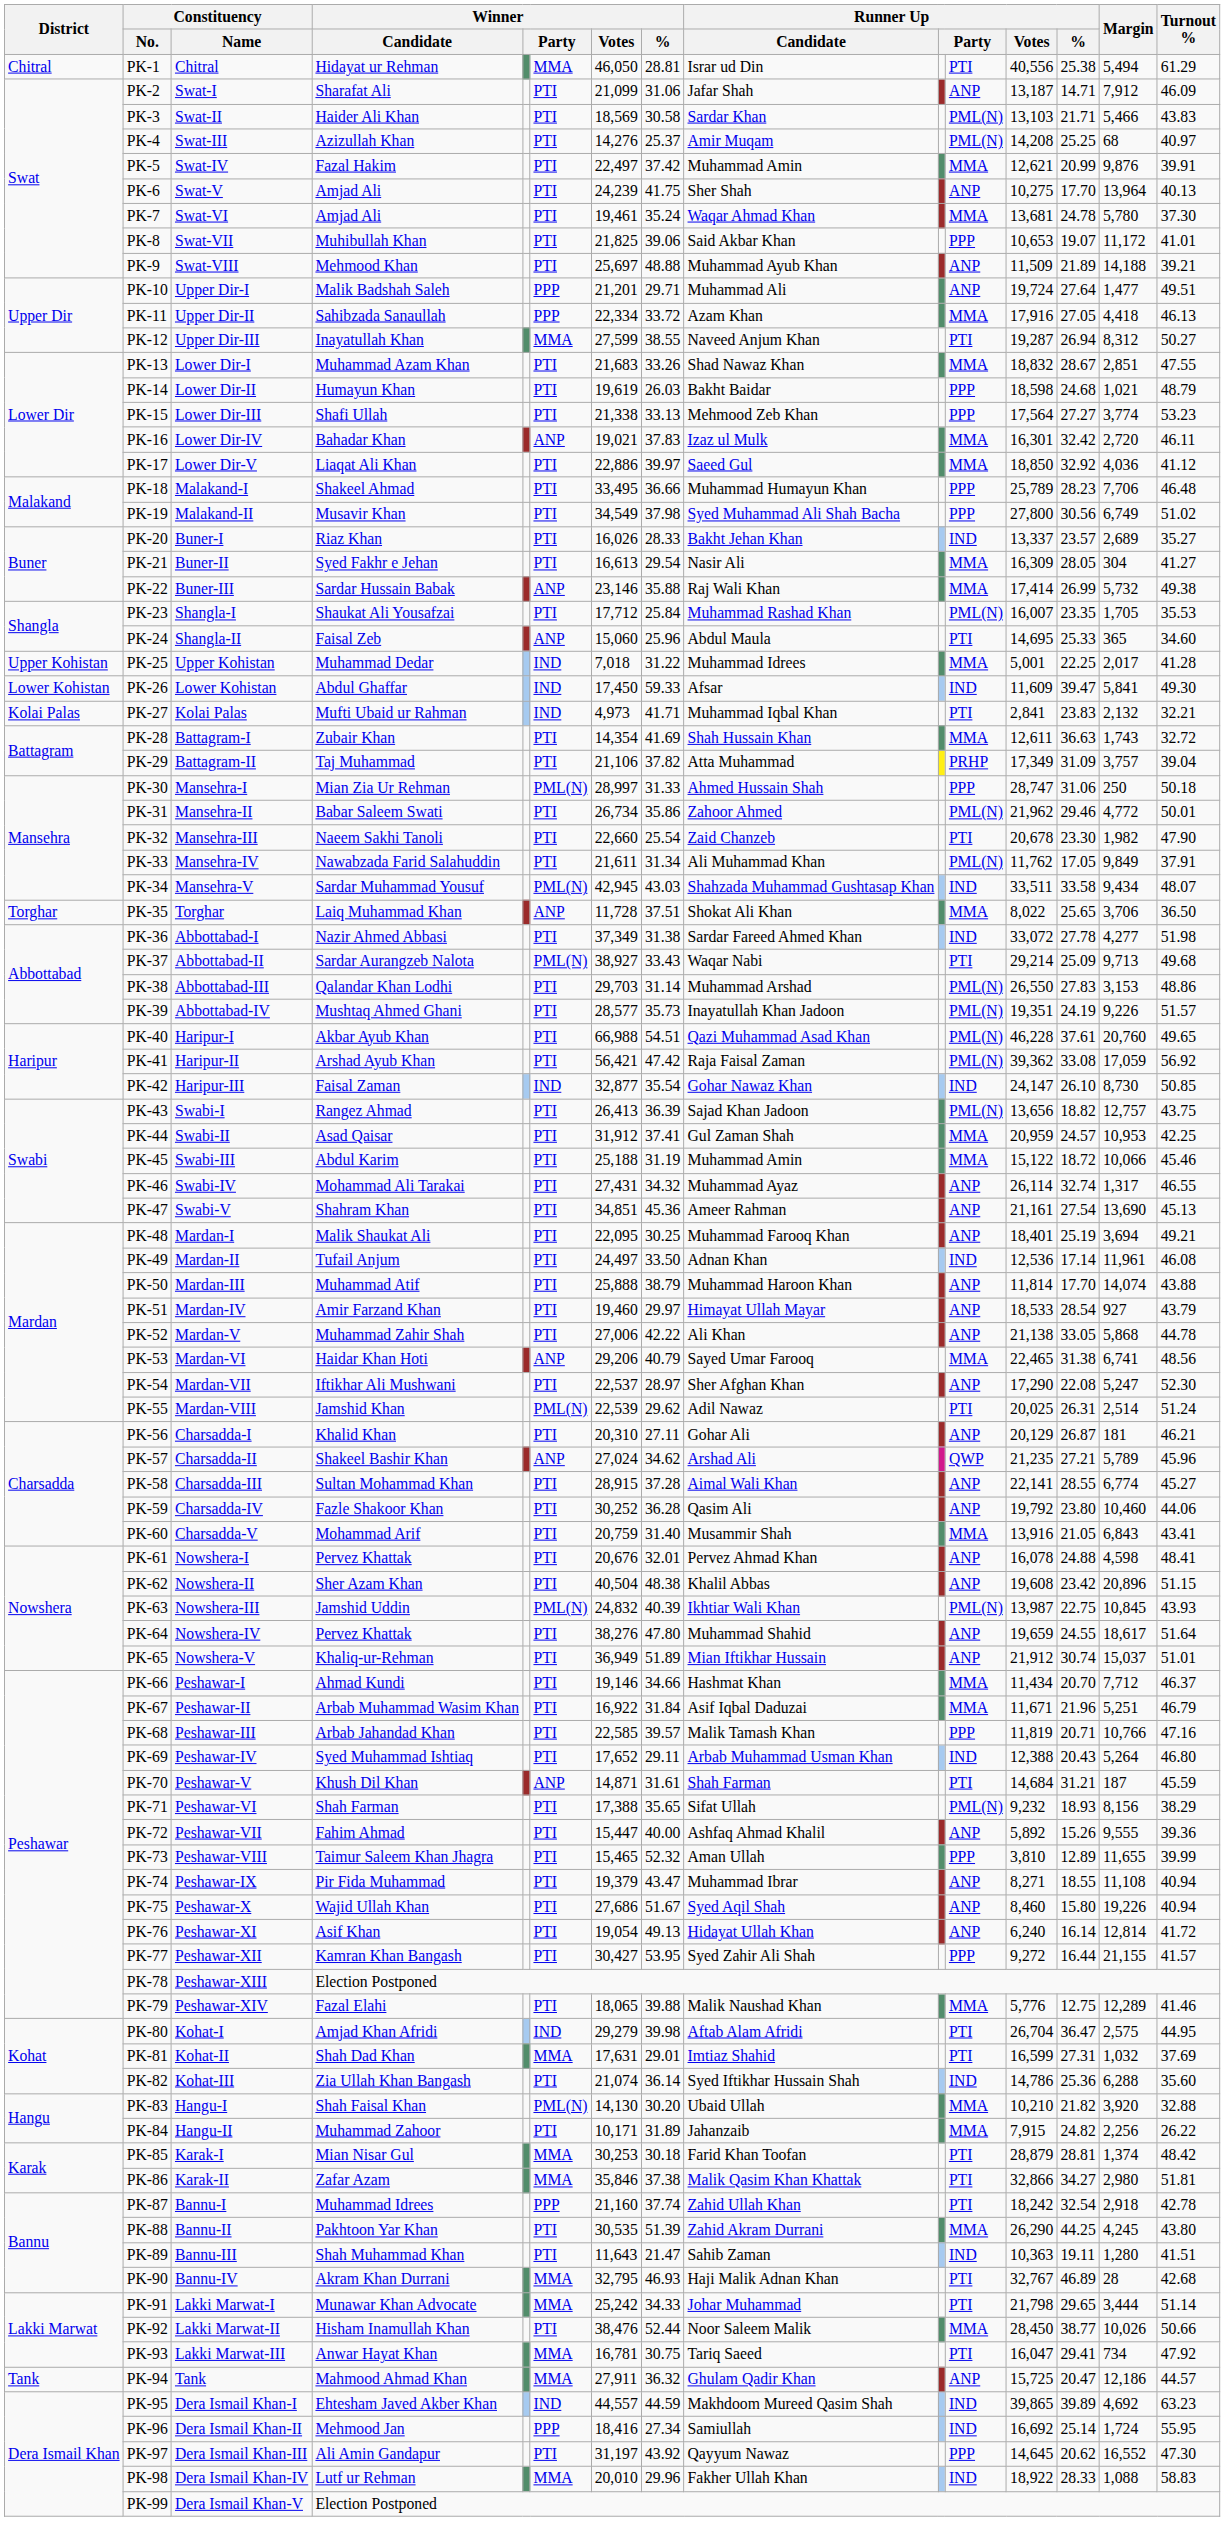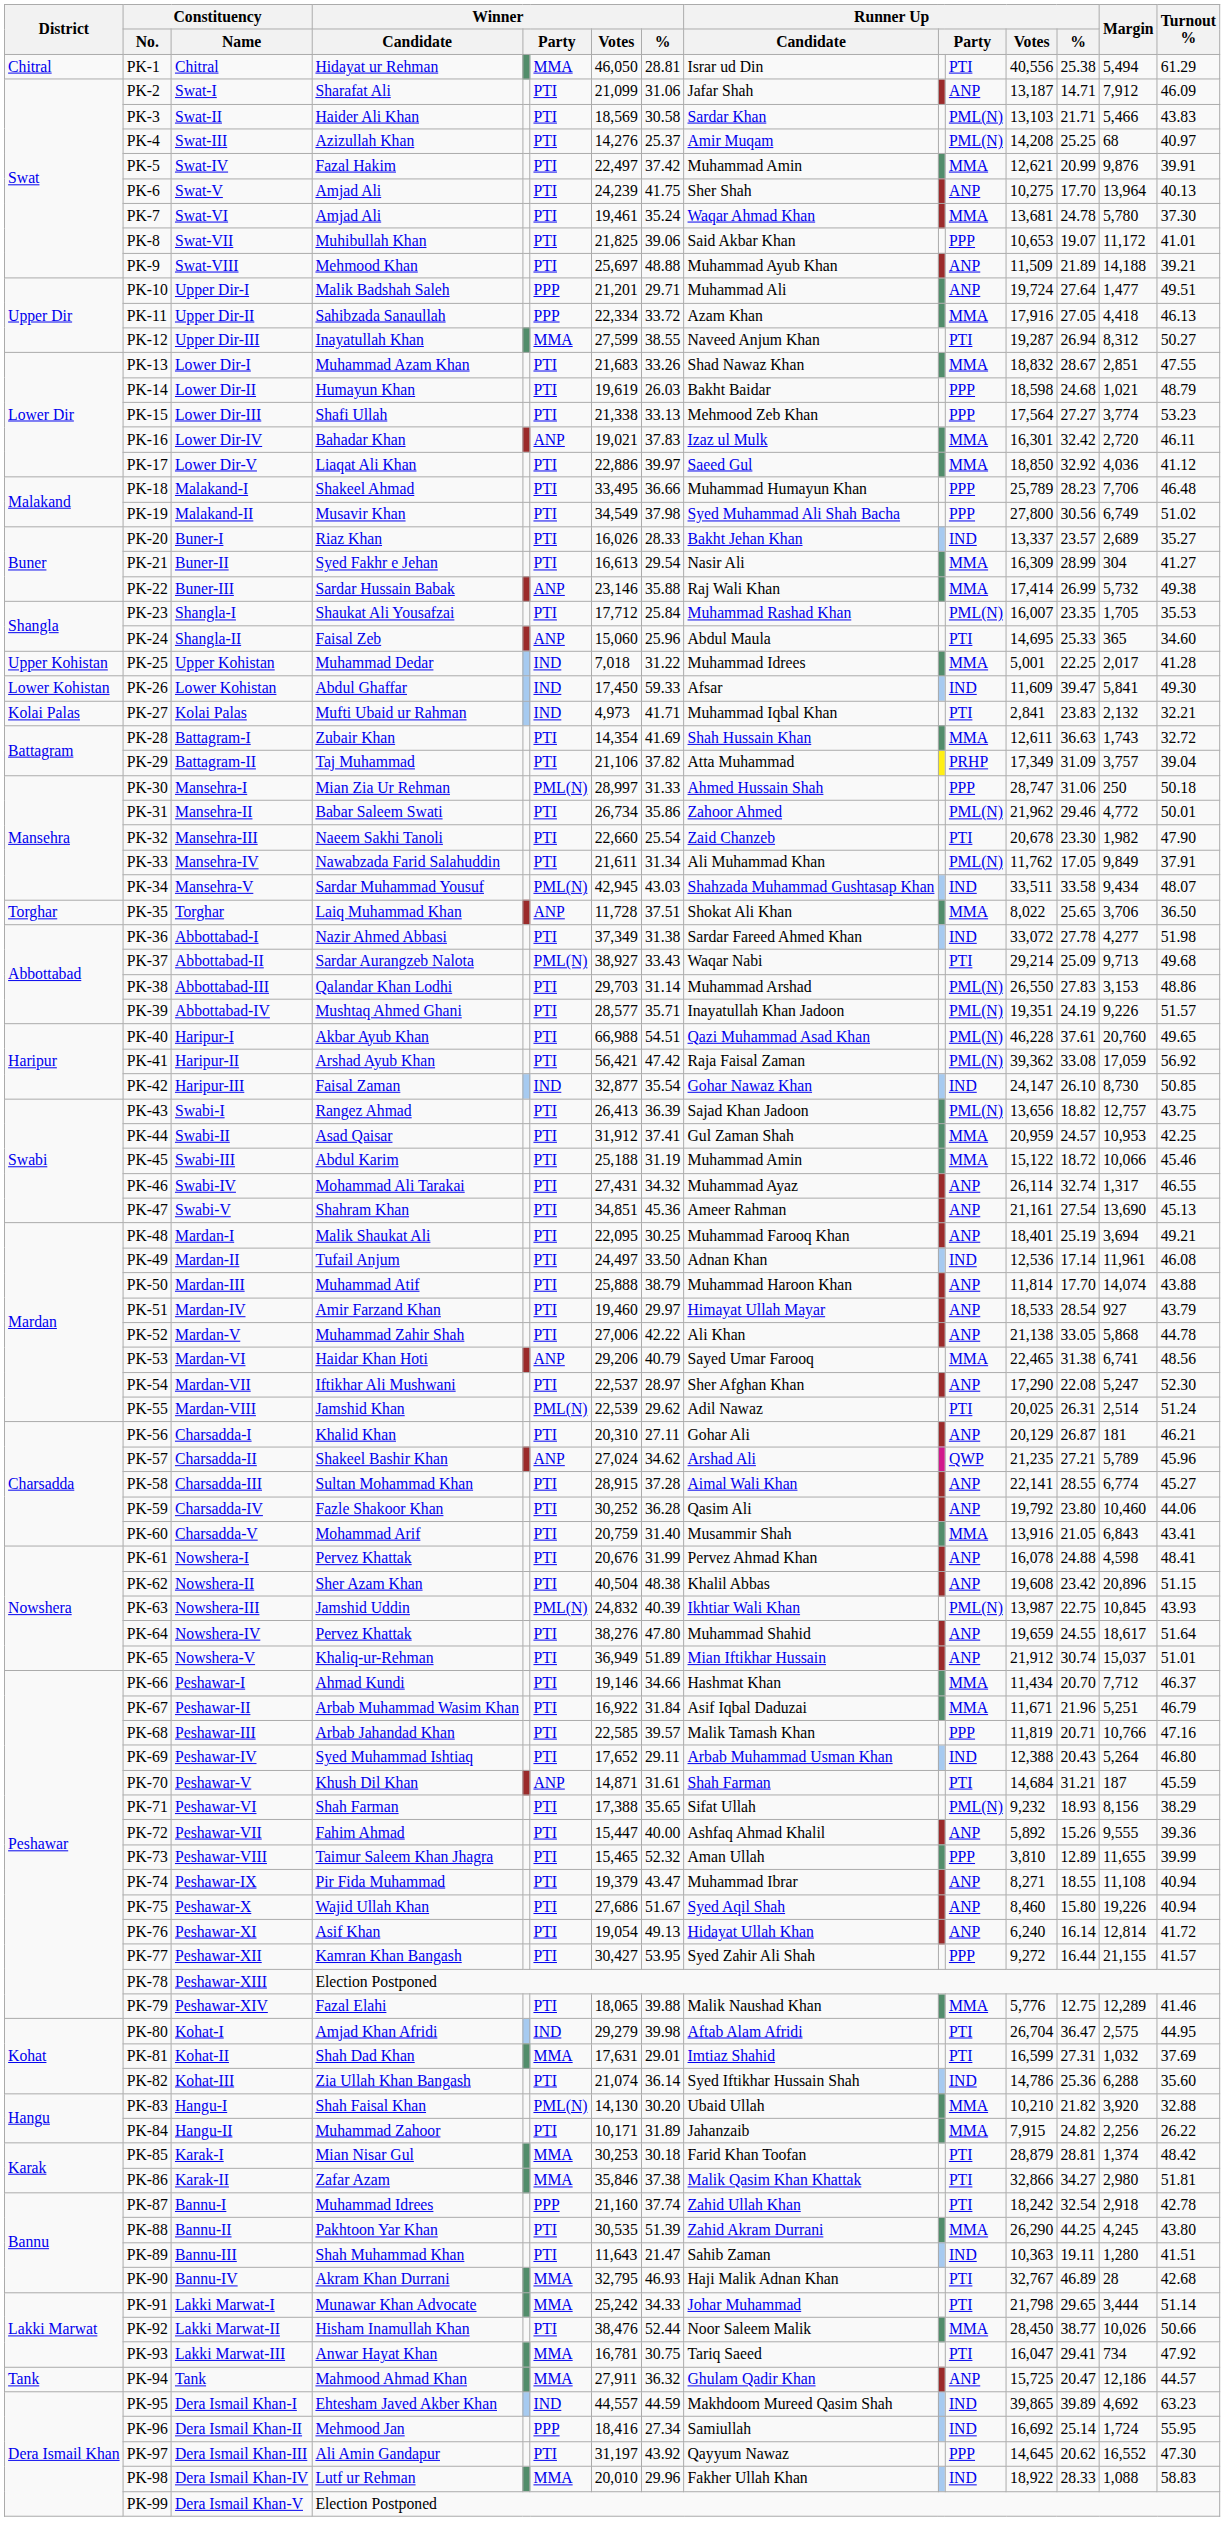(1078, 564) 28.05 -> (1078, 564) 28.99
(663, 1011) 35.73 -> (663, 1011) 35.71
(663, 1558) 32.01 -> (663, 1558) 31.99
